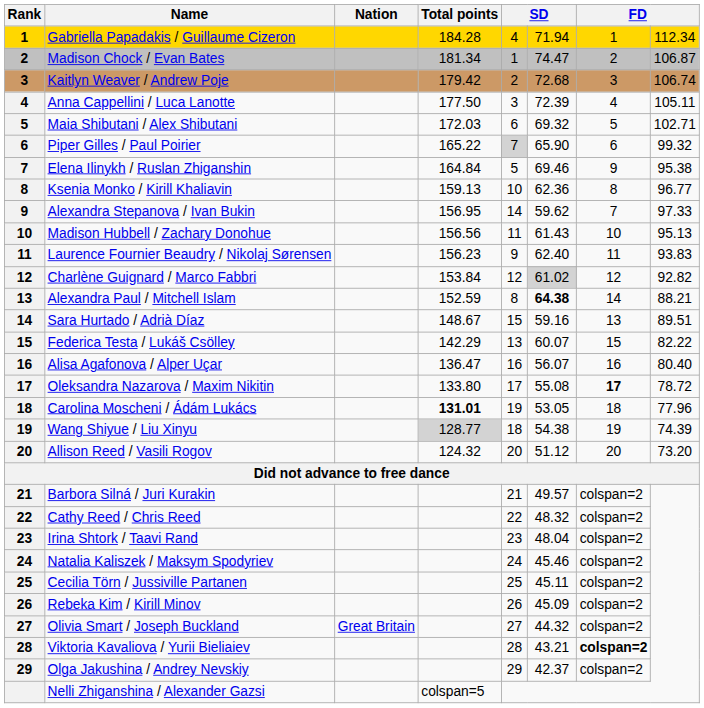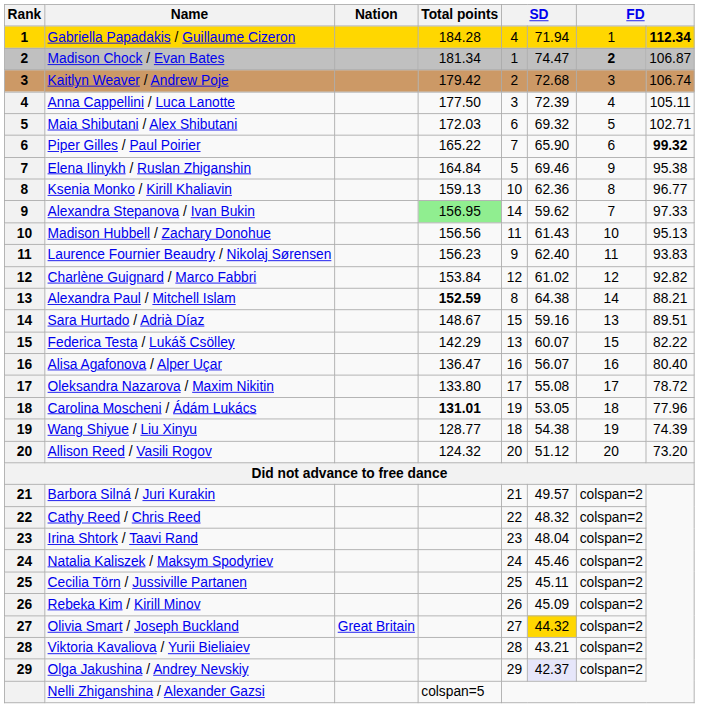(675, 37) normal -> (670, 37) bold
(614, 59) normal -> (611, 59) bold
(514, 146) lightgrey background -> (514, 146) no background
(675, 146) normal -> (670, 146) bold
(460, 211) no background -> (460, 211) lightgreen background
(552, 277) lightgrey background -> (552, 277) no background
(460, 299) normal -> (460, 299) bold
(552, 299) bold -> (552, 299) normal
(614, 386) bold -> (611, 386) normal
(460, 430) lightgrey background -> (460, 430) no background
(552, 626) no background -> (552, 626) gold background
(614, 648) bold -> (611, 648) normal
(552, 670) no background -> (552, 670) lavender background
